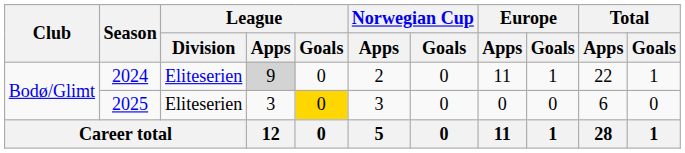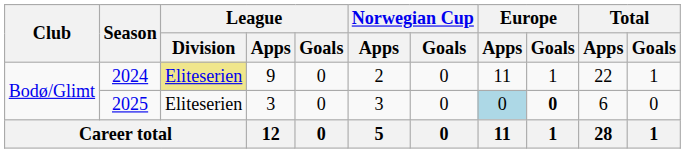(204, 76) no background -> (204, 76) khaki background
(271, 76) lightgrey background -> (271, 76) no background
(321, 104) gold background -> (321, 104) no background
(502, 104) no background -> (502, 104) lightblue background
(553, 104) normal -> (553, 104) bold
